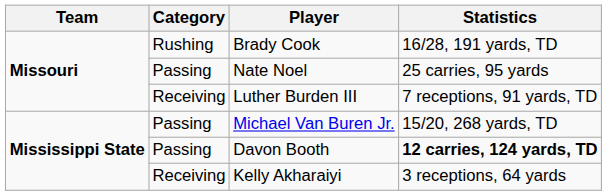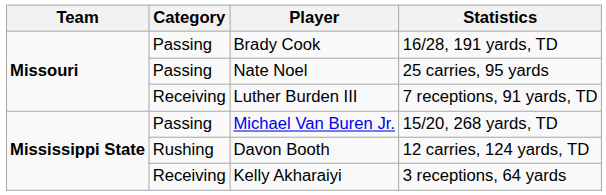(183, 44) Rushing -> (182, 44) Passing
(182, 150) Passing -> (183, 150) Rushing
(500, 150) bold -> (496, 150) normal
